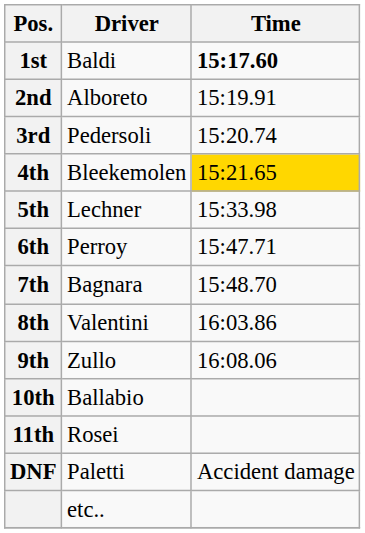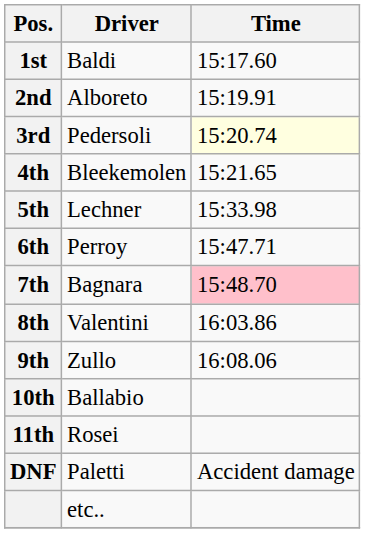(238, 60) bold -> (237, 60) normal
(237, 135) no background -> (237, 135) lightyellow background
(237, 172) gold background -> (237, 172) no background
(237, 284) no background -> (237, 284) pink background
